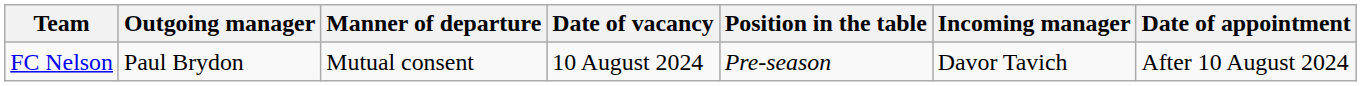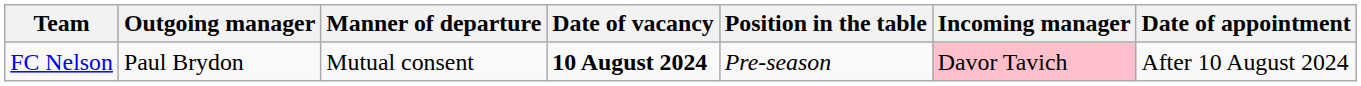(628, 61) normal -> (630, 61) bold
(1003, 61) no background -> (1003, 61) pink background
